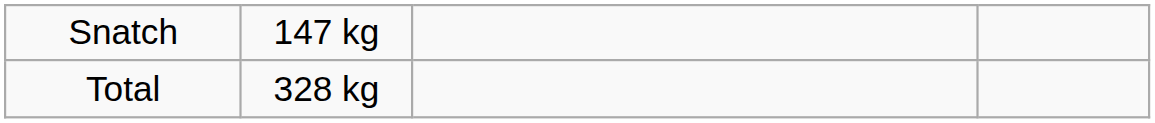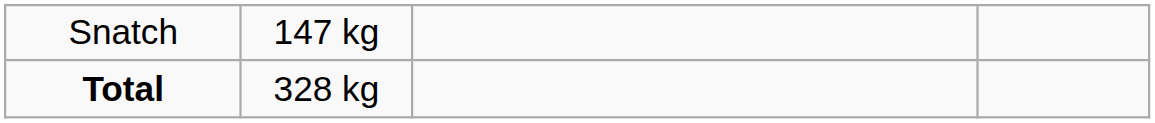(123, 88) normal -> (123, 88) bold
